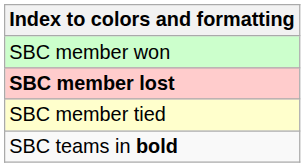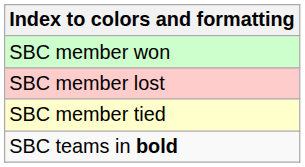(92, 83) bold -> (87, 83) normal
